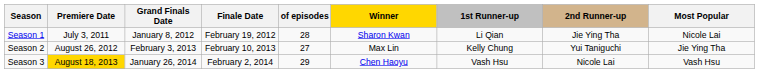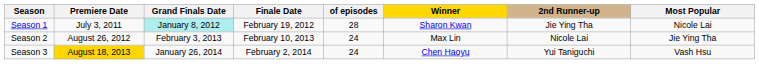- column: (490, 16)
(163, 35) no background -> (189, 25) paleturquoise background
(305, 48) 27 -> (354, 39) 24
(596, 48) Yui Taniguchi -> (569, 39) Nicole Lai
(305, 62) 29 -> (354, 52) 24
(596, 62) Nicole Lai -> (569, 52) Yui Taniguchi
